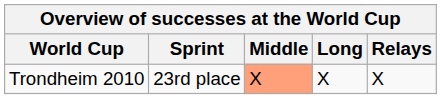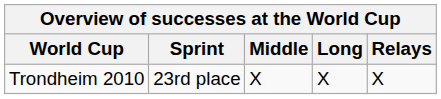(255, 78) lightsalmon background -> (255, 78) no background
